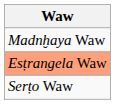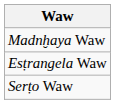(57, 63) lightsalmon background -> (57, 63) no background
